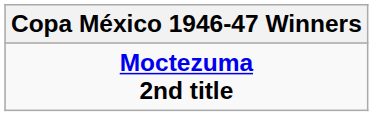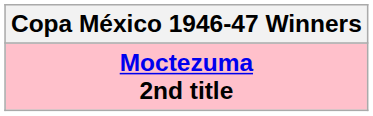(186, 76) no background -> (186, 76) pink background
